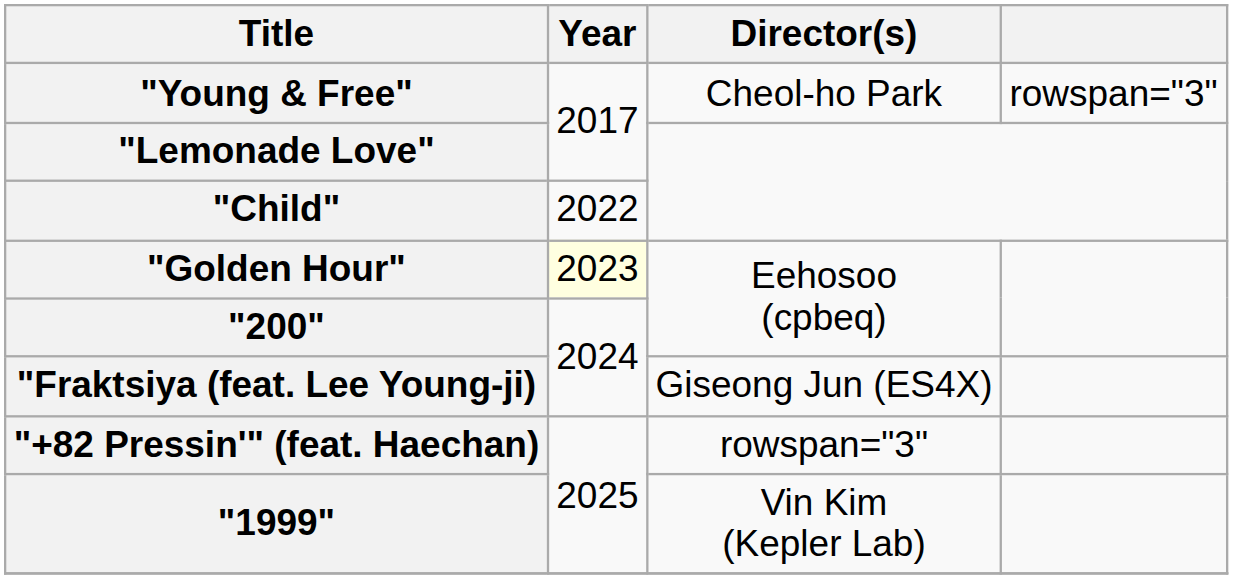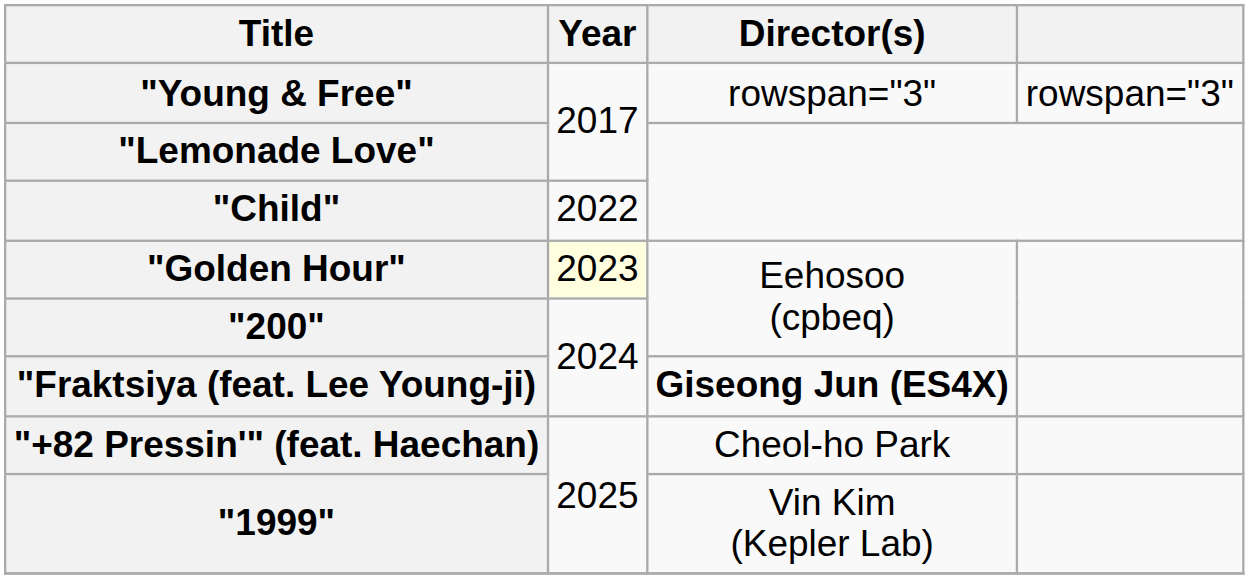(824, 92) Cheol-ho Park -> (832, 92) rowspan="3"
(824, 385) normal -> (832, 385) bold
(824, 444) rowspan="3" -> (832, 444) Cheol-ho Park
